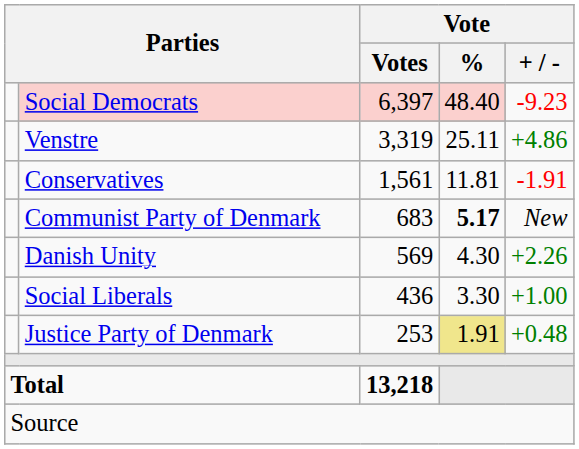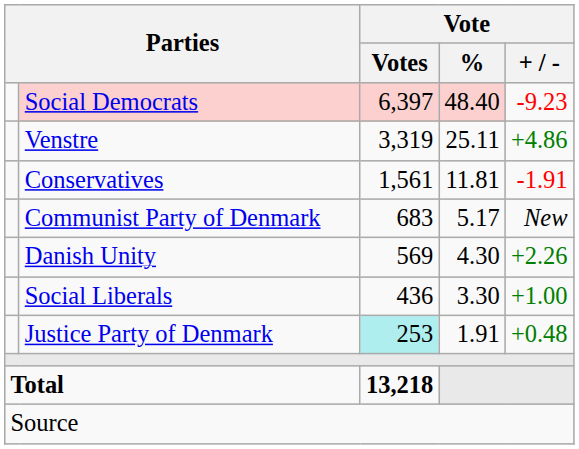(478, 218) bold -> (478, 218) normal
(415, 334) no background -> (415, 334) paleturquoise background
(478, 334) khaki background -> (478, 334) no background
